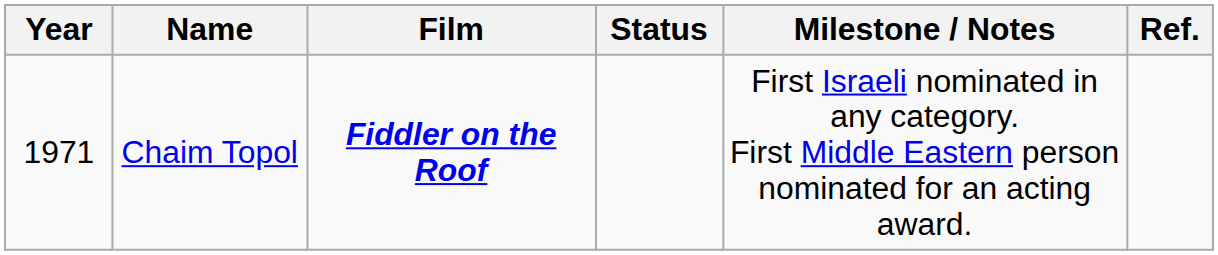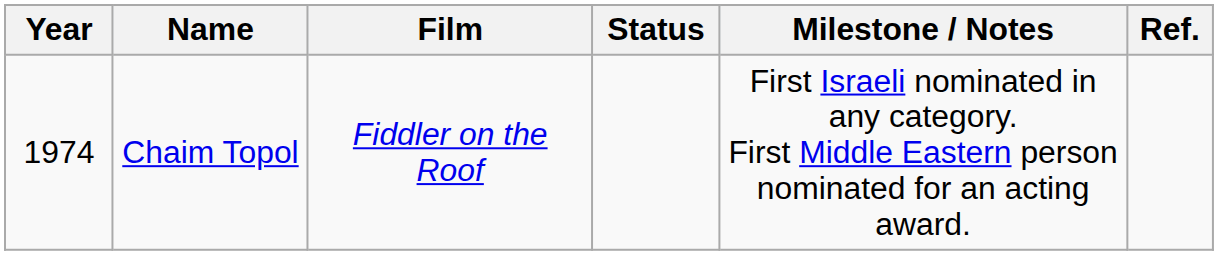(59, 151) 1971 -> (59, 151) 1974
(451, 151) bold -> (450, 151) normal
